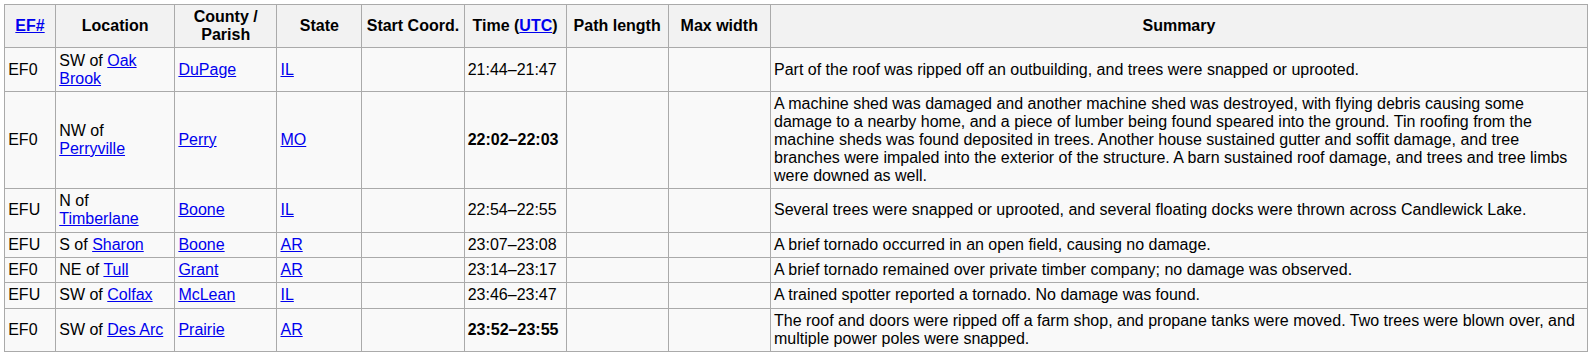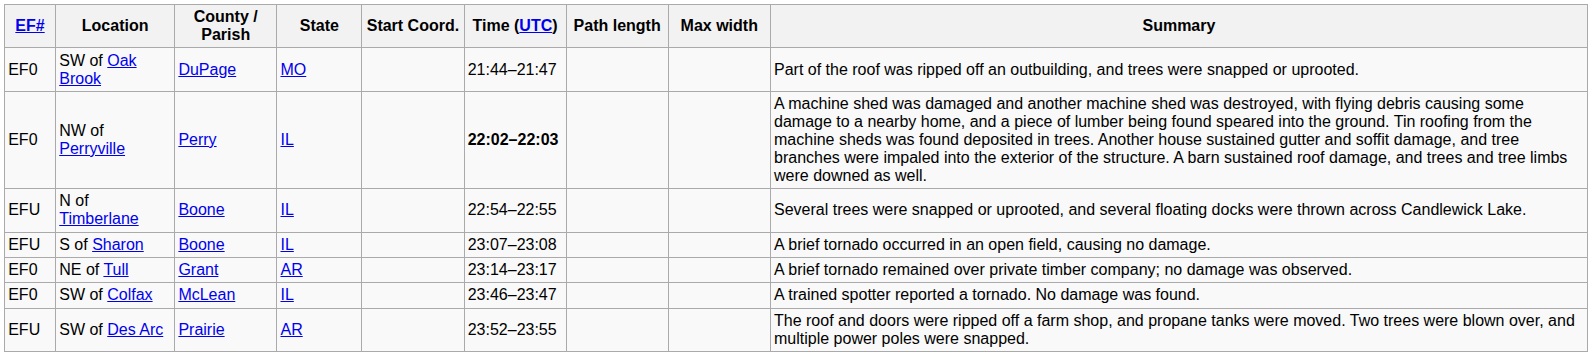(287, 69) IL -> (293, 69) MO
(293, 139) MO -> (287, 139) IL
(292, 244) AR -> (287, 244) IL
(24, 295) EFU -> (23, 295) EF0
(23, 329) EF0 -> (24, 329) EFU
(513, 329) bold -> (512, 329) normal
